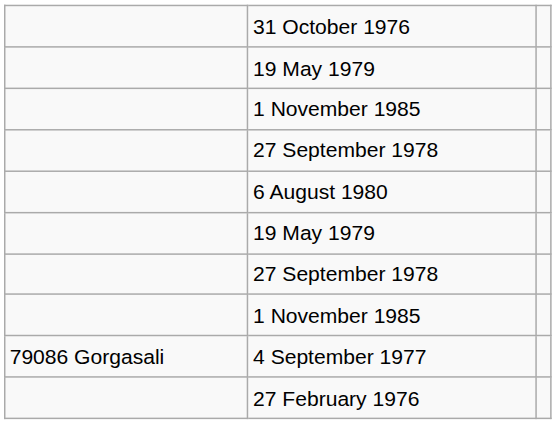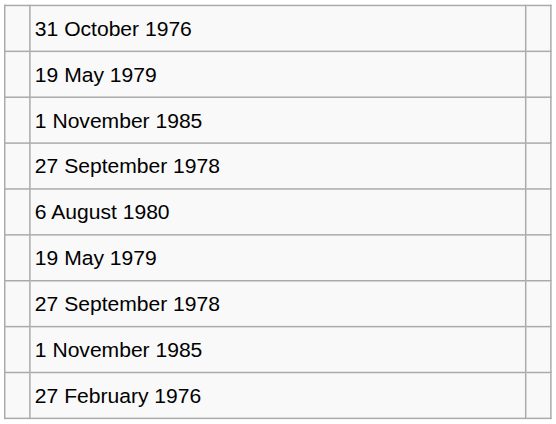- row: (87, 357)
